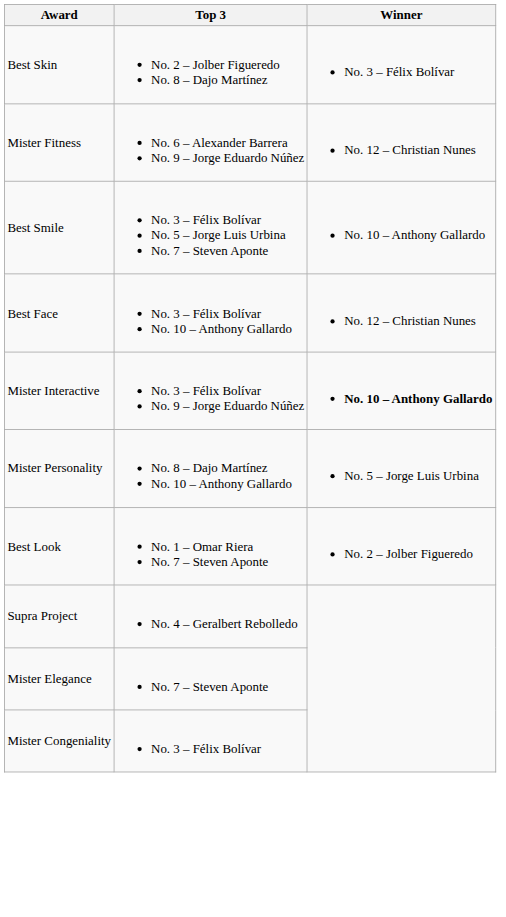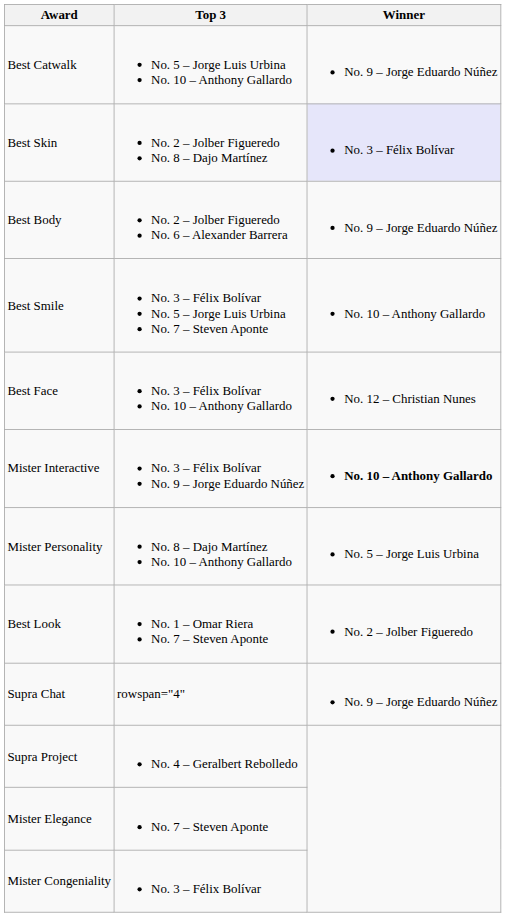+ row: (42, 64)
(401, 72) no background -> (404, 150) lavender background
+ row: (35, 220)
- row: (44, 142)
+ row: (36, 694)
